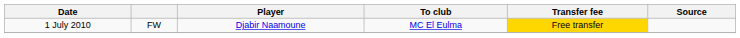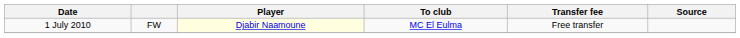(271, 25) no background -> (271, 25) lightyellow background
(578, 25) gold background -> (578, 25) no background
